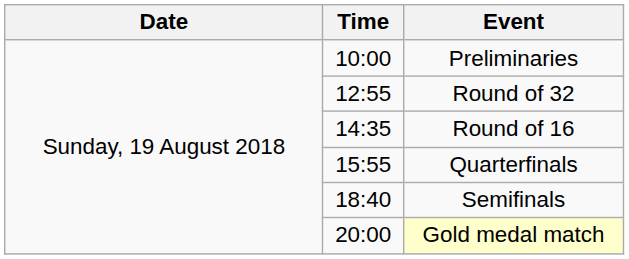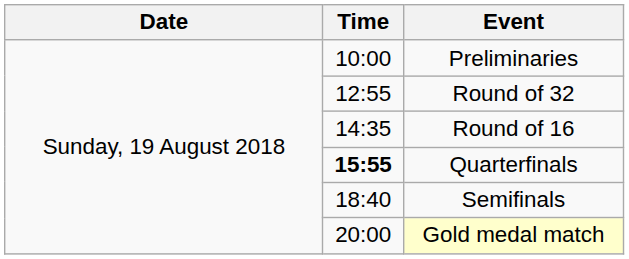(363, 164) normal -> (363, 164) bold
